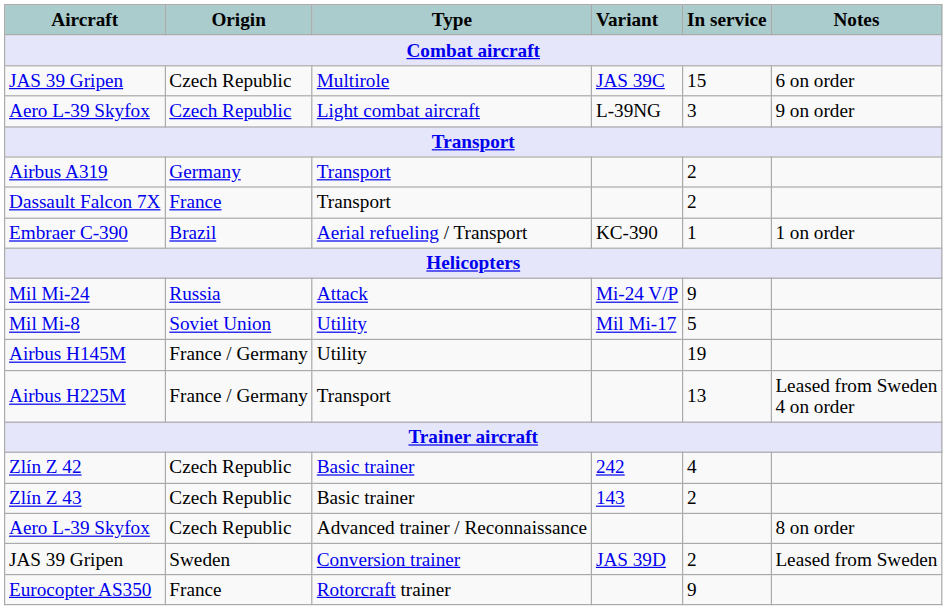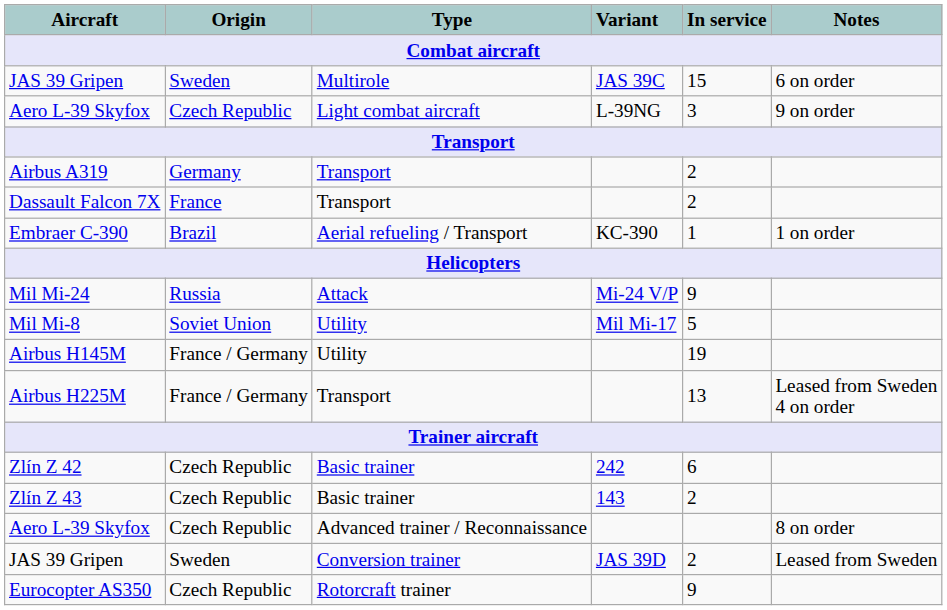(230, 80) Czech Republic -> (200, 80) Sweden
(692, 467) 4 -> (692, 467) 6
(195, 589) France -> (230, 589) Czech Republic
